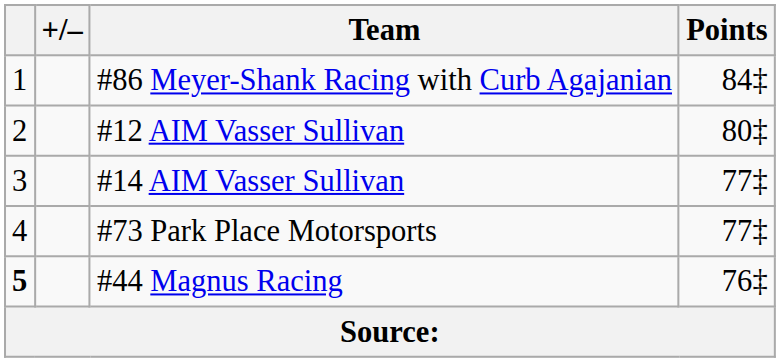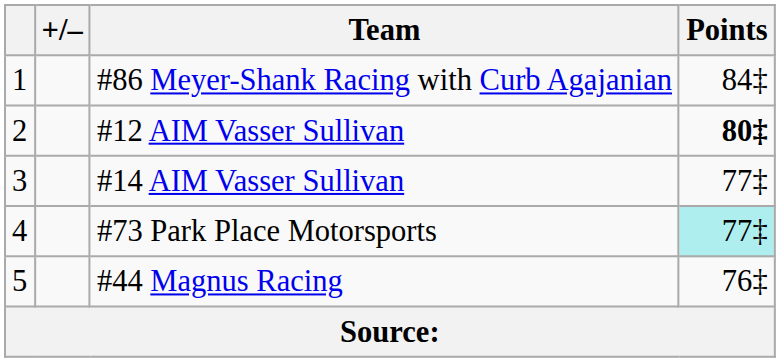(745, 130) normal -> (745, 130) bold
(745, 231) no background -> (745, 231) paleturquoise background
(20, 281) bold -> (20, 281) normal
